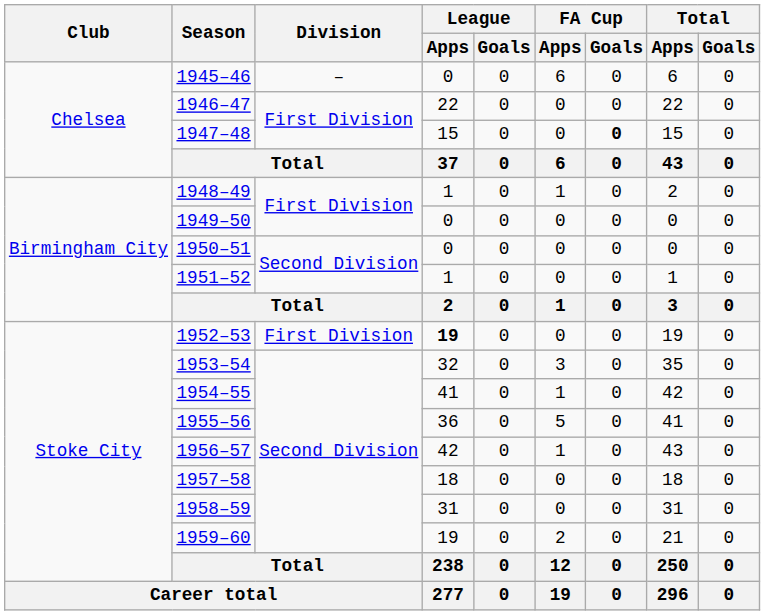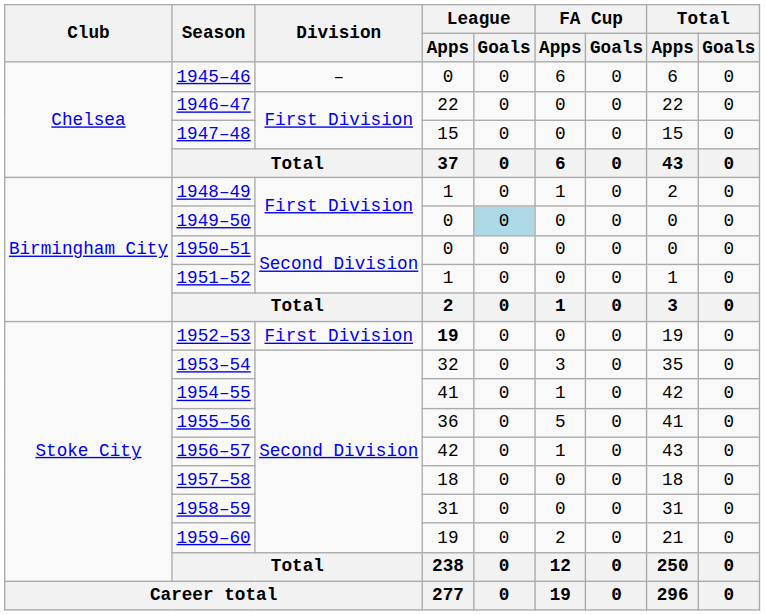(616, 134) bold -> (616, 134) normal
(504, 221) no background -> (504, 221) lightblue background
